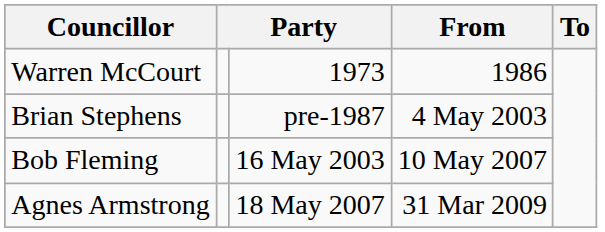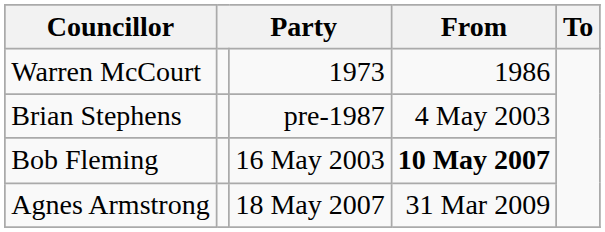(472, 159) normal -> (474, 159) bold
